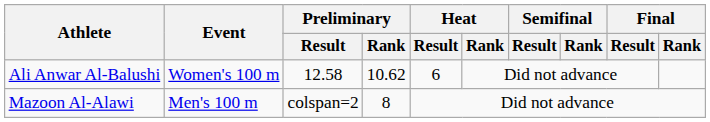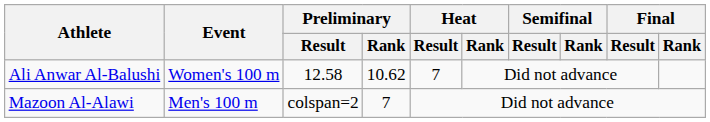(436, 74) 6 -> (436, 74) 7
(386, 103) 8 -> (386, 103) 7
